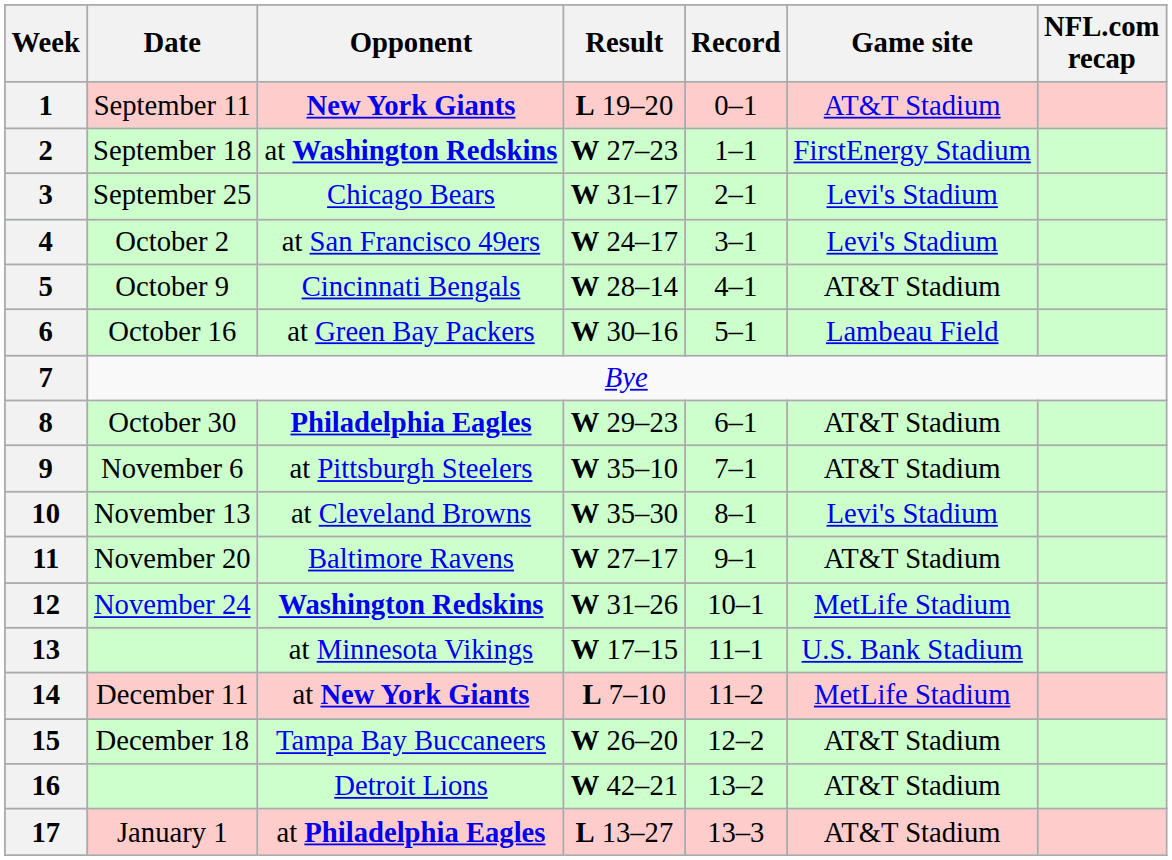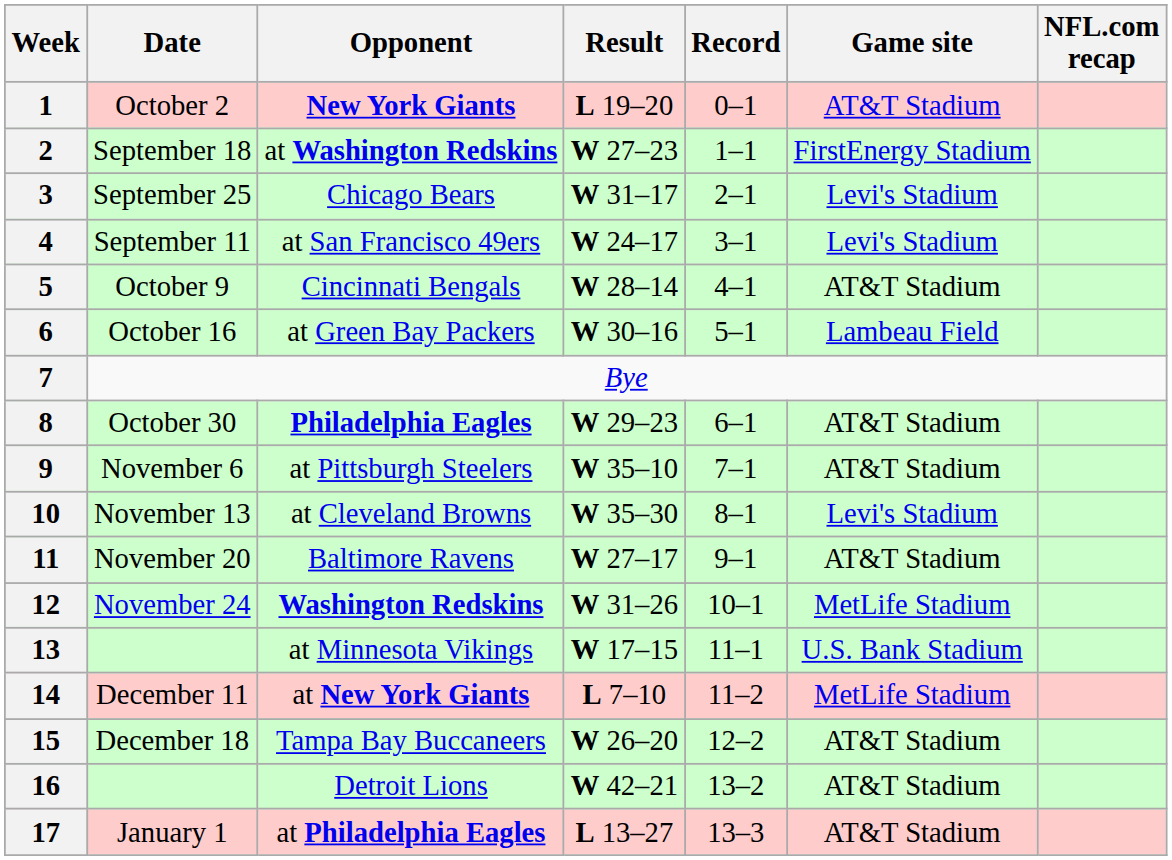(172, 104) September 11 -> (172, 104) October 2
(172, 241) October 2 -> (172, 241) September 11
